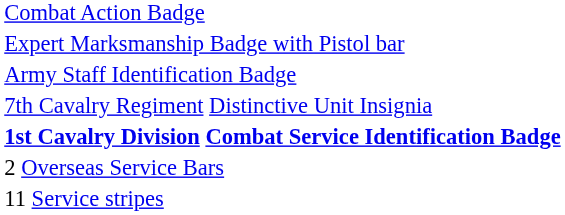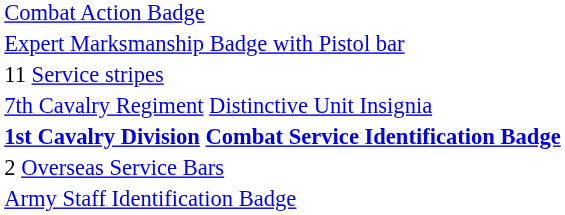(150, 74) Army Staff Identification Badge -> (84, 74) 11 Service stripes
(84, 198) 11 Service stripes -> (150, 198) Army Staff Identification Badge
